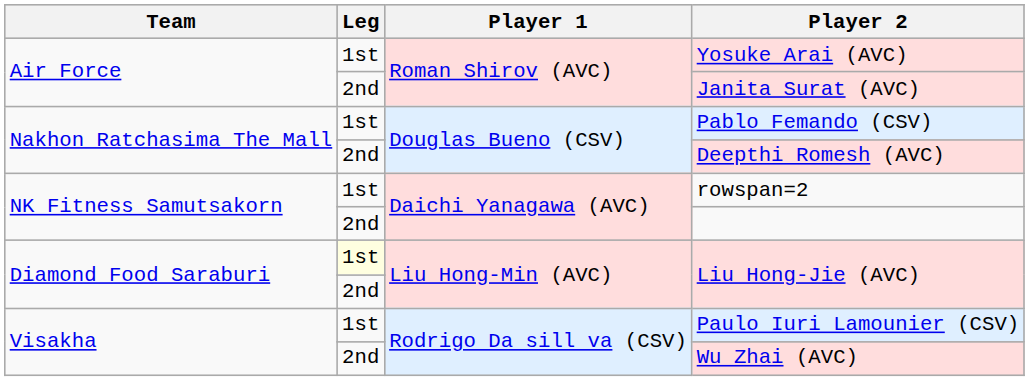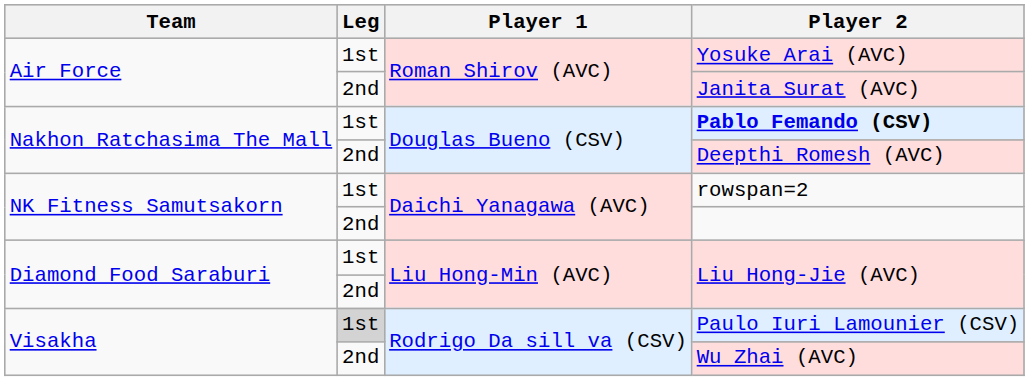(815, 123) normal -> (815, 123) bold
(361, 257) lightyellow background -> (361, 257) no background
(361, 325) no background -> (361, 325) lightgrey background
